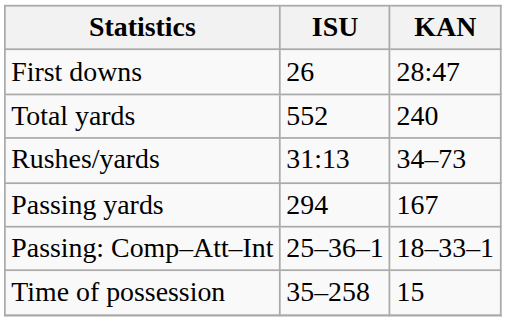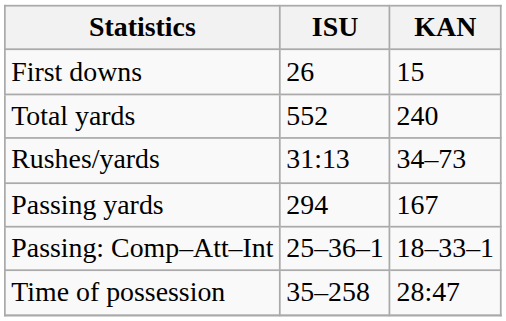(428, 71) 28:47 -> (411, 71) 15
(411, 292) 15 -> (428, 292) 28:47
